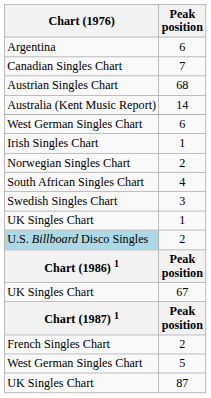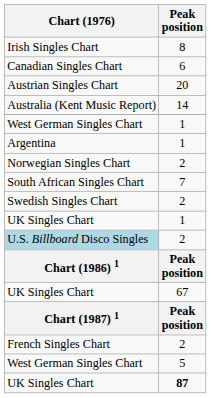(31, 47) Argentina -> (53, 47) Irish Singles Chart
(182, 47) 6 -> (182, 47) 8
(182, 66) 7 -> (182, 66) 6
(182, 85) 68 -> (182, 85) 20
(182, 124) 6 -> (182, 124) 1
(53, 143) Irish Singles Chart -> (31, 143) Argentina
(182, 182) 4 -> (182, 182) 7
(182, 201) 3 -> (182, 201) 2
(182, 383) normal -> (182, 383) bold
